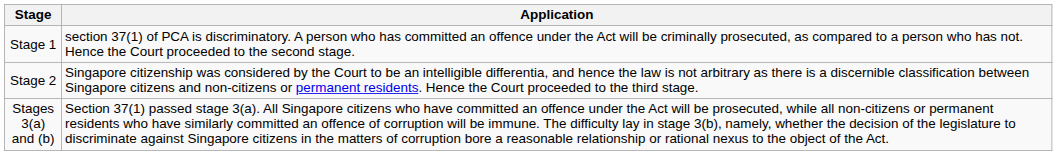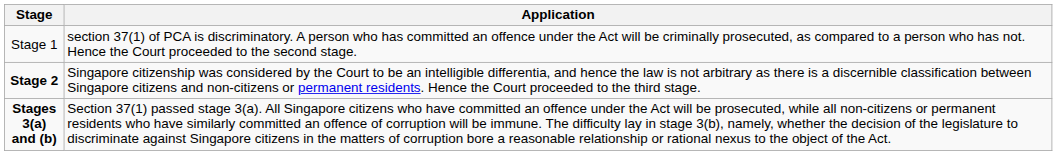(33, 80) normal -> (34, 80) bold
(33, 124) normal -> (34, 124) bold
